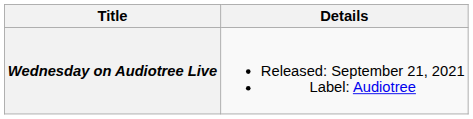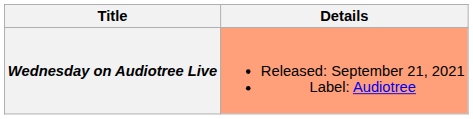(344, 79) no background -> (344, 79) lightsalmon background
